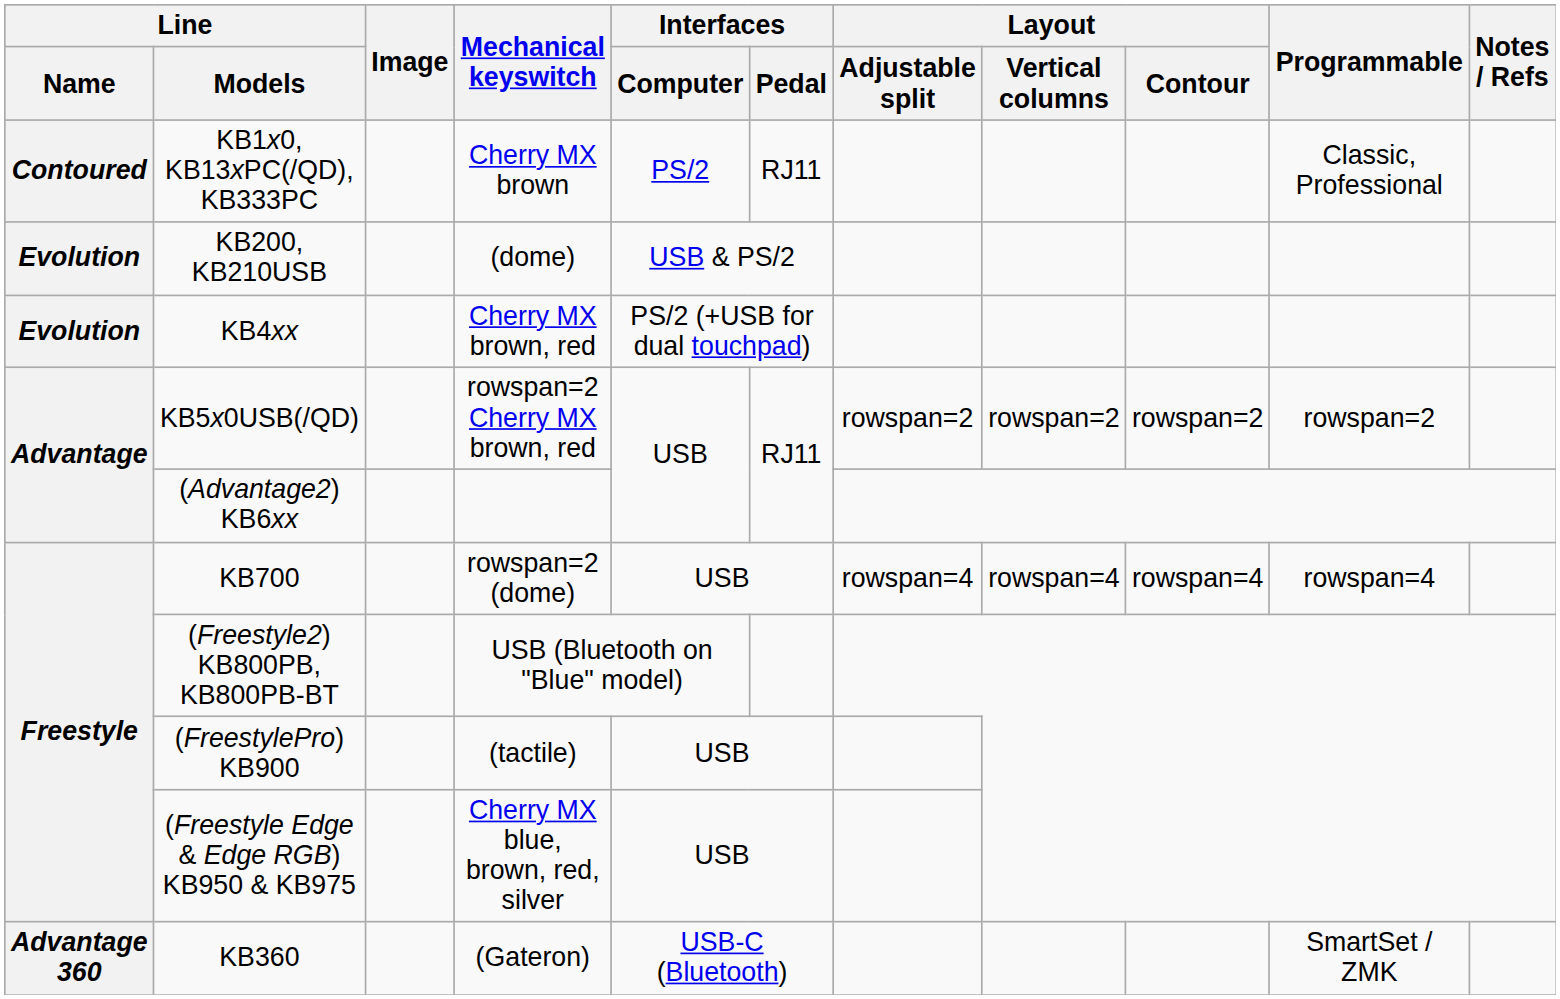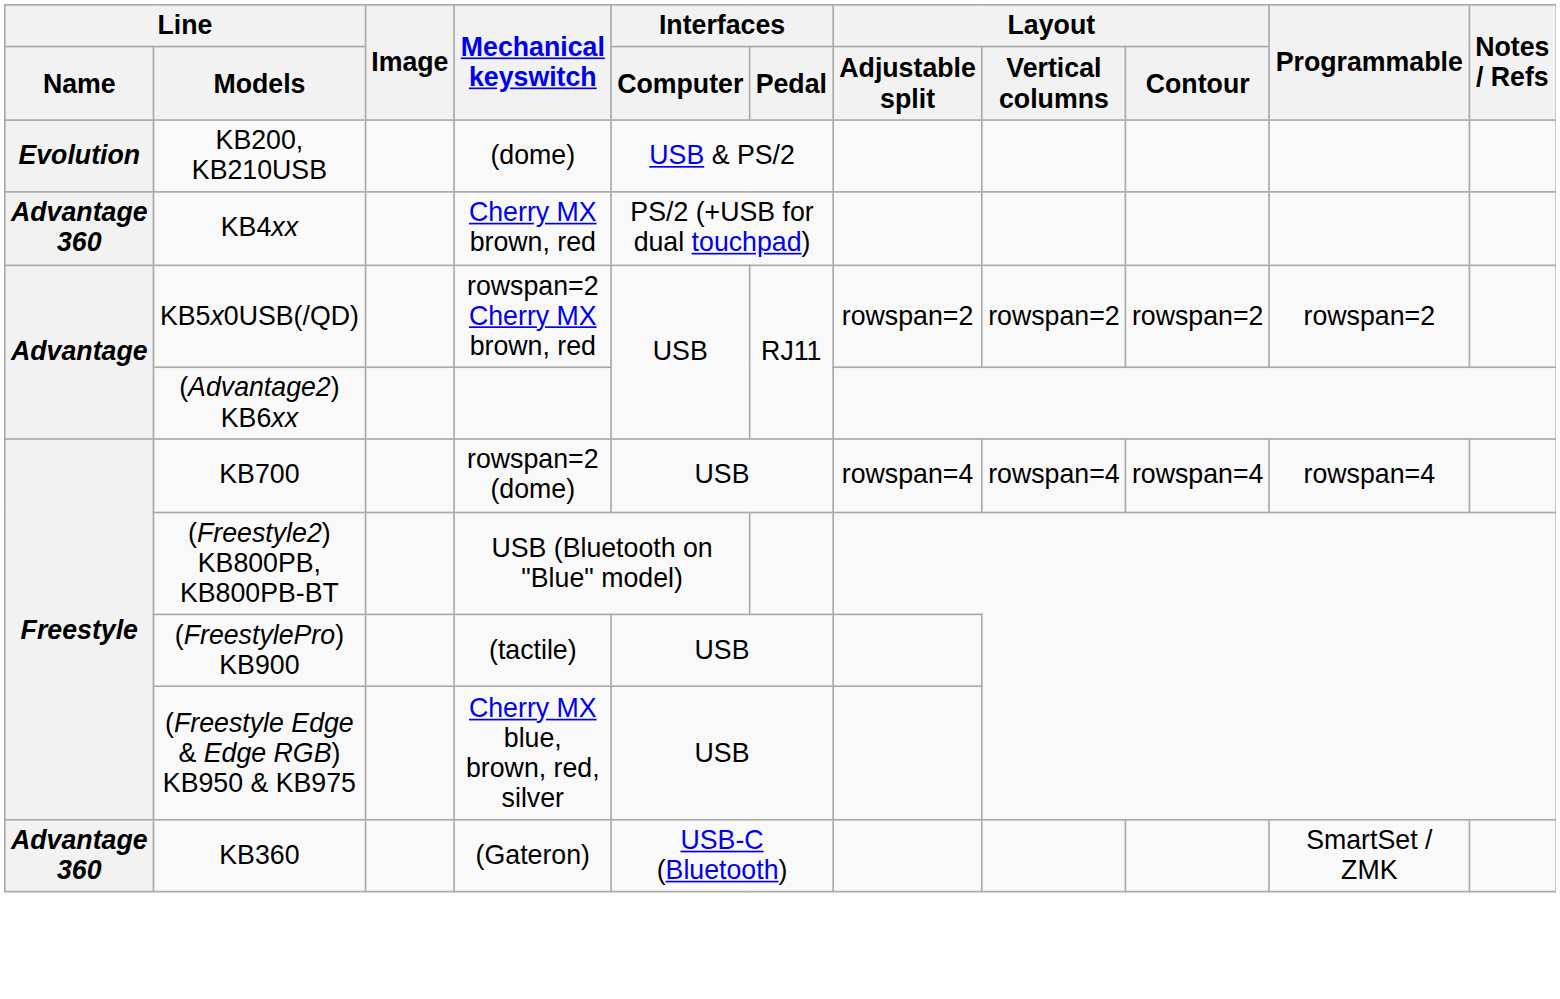- row: (259, 170)
(79, 330) Evolution -> (79, 227) Advantage 360
